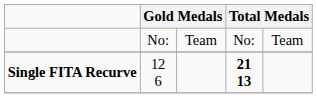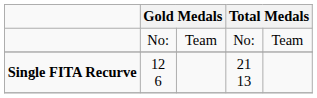(244, 72) bold -> (244, 72) normal
